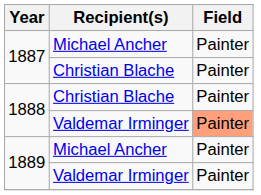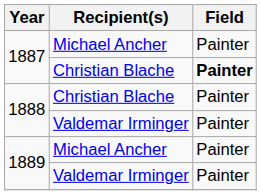(223, 70) normal -> (225, 70) bold
(223, 123) lightsalmon background -> (223, 123) no background
